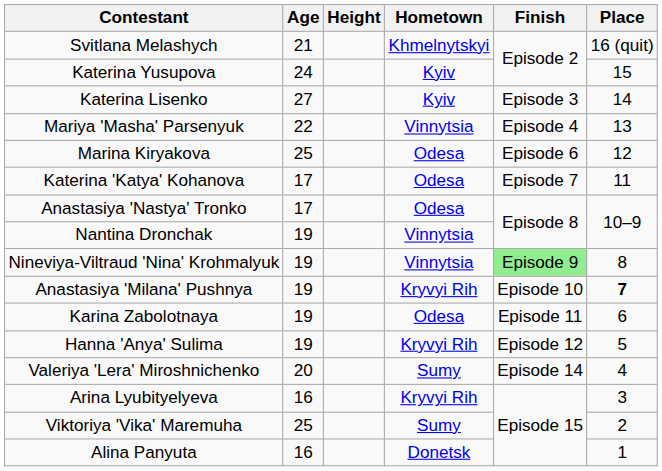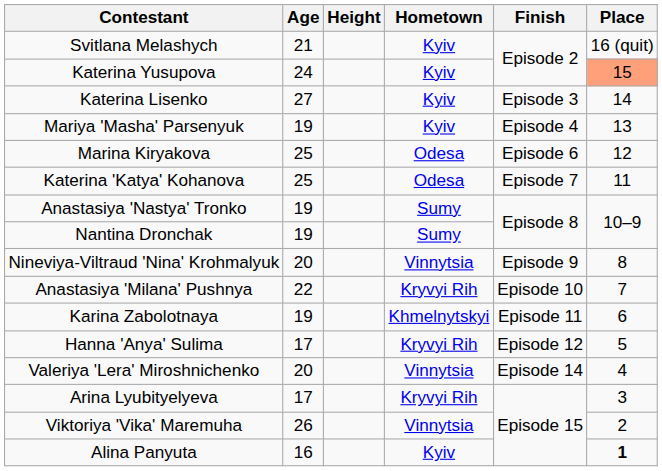(439, 45) Khmelnytskyi -> (439, 45) Kyiv
(622, 72) no background -> (622, 72) lightsalmon background
(303, 126) 22 -> (303, 126) 19
(439, 126) Vinnytsia -> (439, 126) Kyiv
(303, 180) 17 -> (303, 180) 25
(303, 208) 17 -> (303, 208) 19
(439, 208) Odesa -> (439, 208) Sumy
(439, 235) Vinnytsia -> (439, 235) Sumy
(303, 262) 19 -> (303, 262) 20
(540, 262) lightgreen background -> (540, 262) no background
(303, 289) 19 -> (303, 289) 22
(622, 289) bold -> (622, 289) normal
(439, 316) Odesa -> (439, 316) Khmelnytskyi
(303, 343) 19 -> (303, 343) 17
(439, 371) Sumy -> (439, 371) Vinnytsia
(303, 398) 16 -> (303, 398) 17
(303, 425) 25 -> (303, 425) 26
(439, 425) Sumy -> (439, 425) Vinnytsia
(439, 452) Donetsk -> (439, 452) Kyiv
(622, 452) normal -> (622, 452) bold
